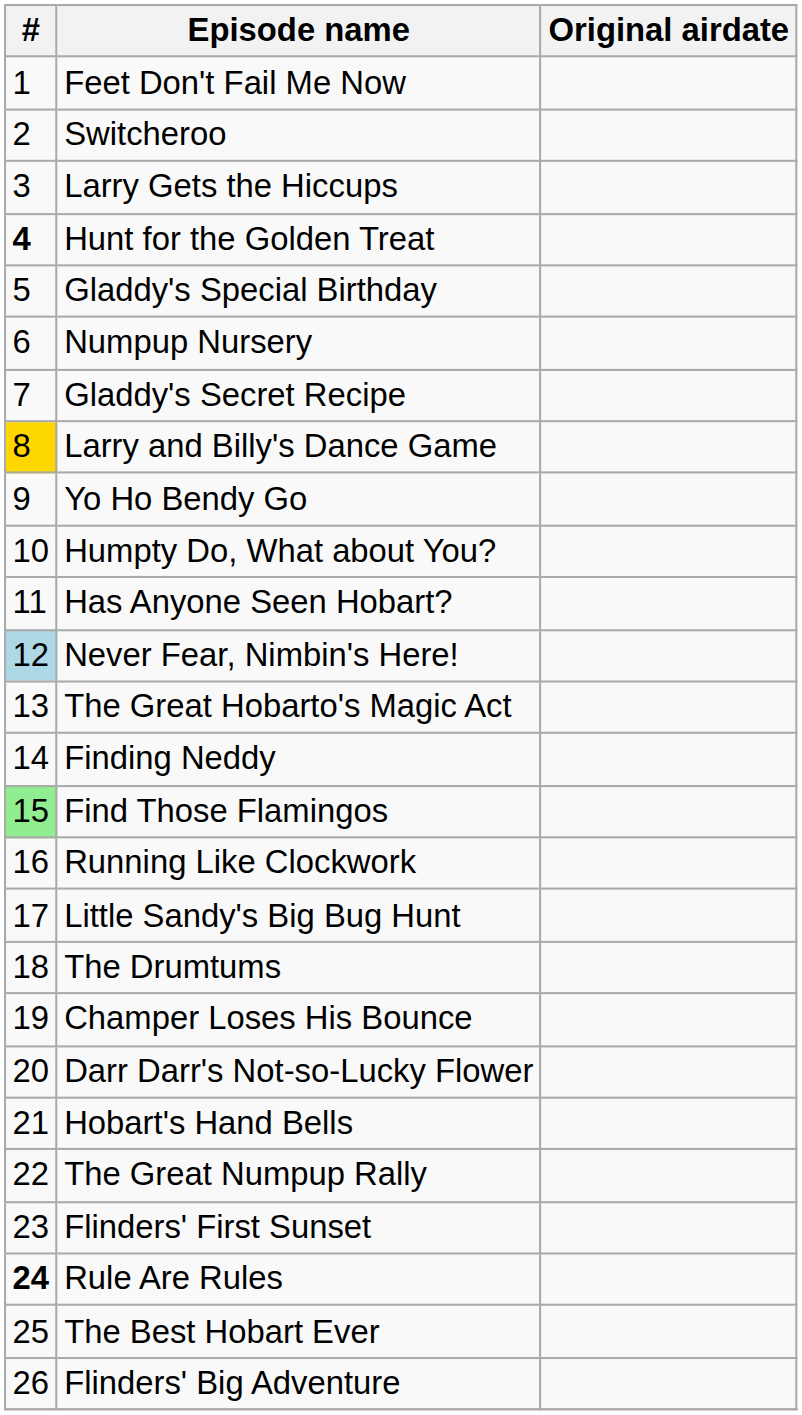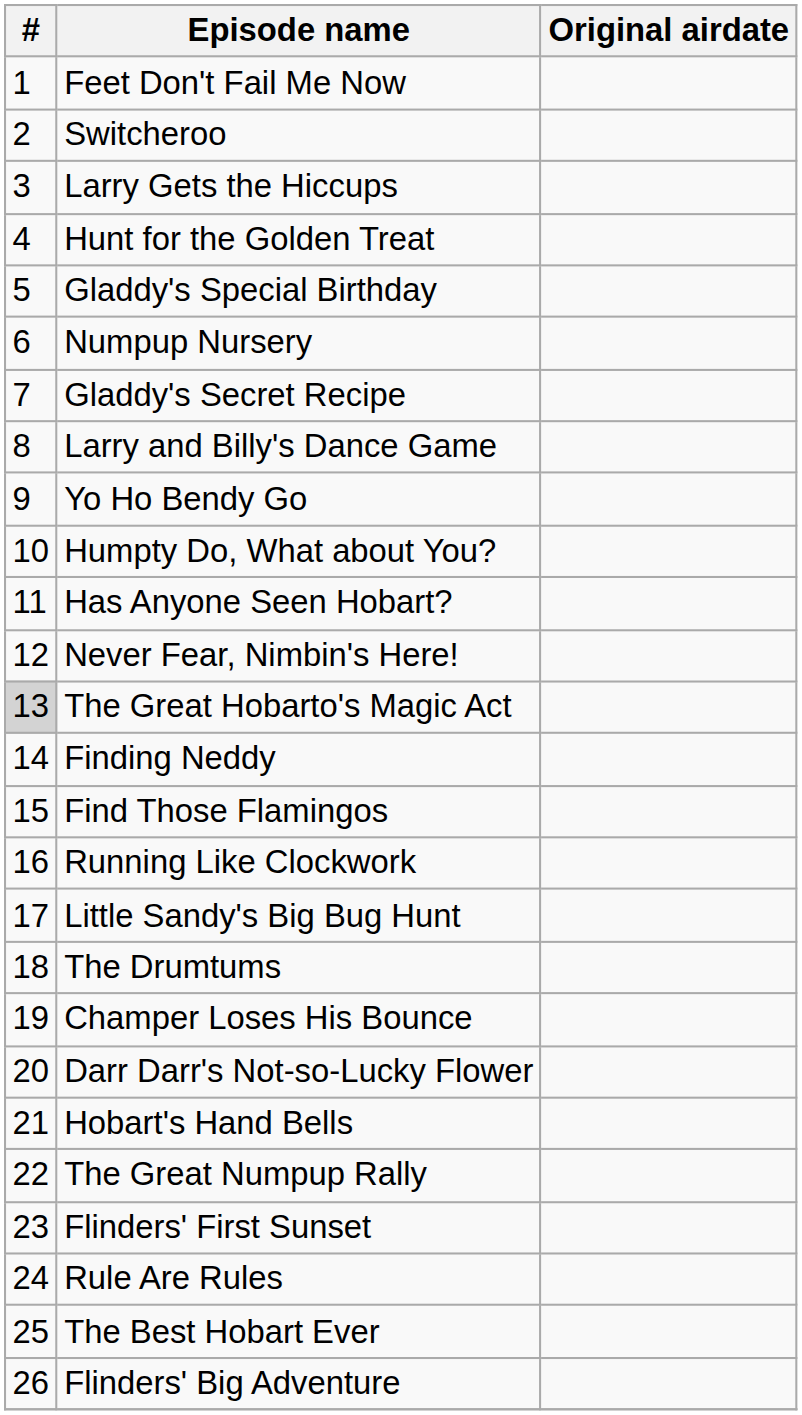(22, 238) bold -> (22, 238) normal
(22, 446) gold background -> (22, 446) no background
(31, 654) lightblue background -> (31, 654) no background
(31, 706) no background -> (31, 706) lightgrey background
(31, 810) lightgreen background -> (31, 810) no background
(31, 1278) bold -> (31, 1278) normal
